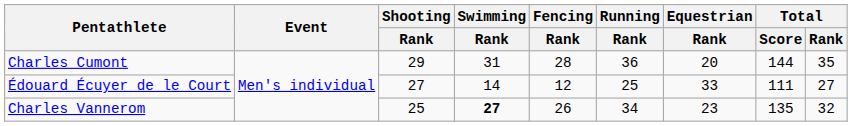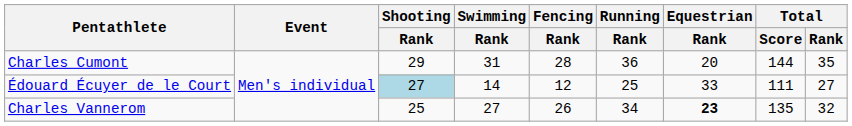(416, 86) no background -> (416, 86) lightblue background
(492, 109) bold -> (492, 109) normal
(710, 109) normal -> (710, 109) bold
